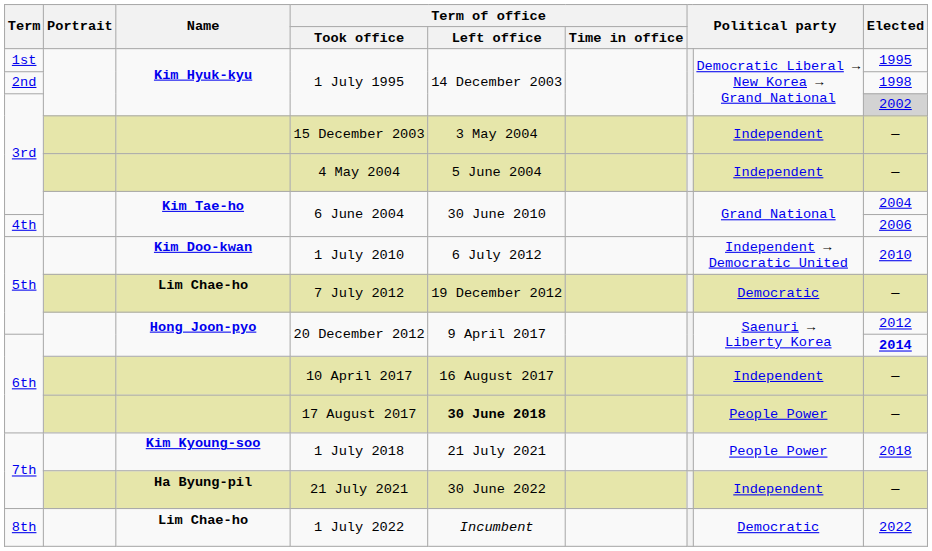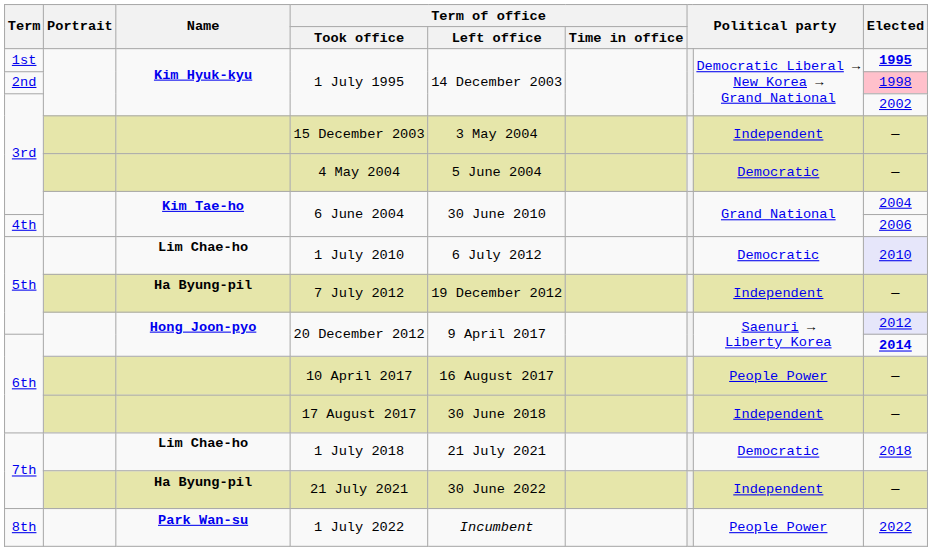(895, 60) normal -> (895, 60) bold
(895, 82) no background -> (895, 82) pink background
(895, 105) lightgrey background -> (895, 105) no background
(778, 173) Independent -> (778, 173) Democratic
(203, 247) Kim Doo-kwan -> (203, 247) Lim Chae-ho
(778, 255) Independent → Democratic United -> (778, 255) Democratic
(895, 255) no background -> (895, 255) lavender background
(203, 285) Lim Chae-ho -> (203, 285) Ha Byung-pil
(778, 293) Democratic -> (778, 293) Independent
(895, 323) no background -> (895, 323) lavender background
(778, 376) Independent -> (778, 376) People Power
(497, 414) bold -> (497, 414) normal
(778, 414) People Power -> (778, 414) Independent
(203, 444) Kim Kyoung-soo -> (203, 444) Lim Chae-ho
(778, 452) People Power -> (778, 452) Democratic
(203, 520) Lim Chae-ho -> (203, 520) Park Wan-su
(778, 528) Democratic -> (778, 528) People Power
